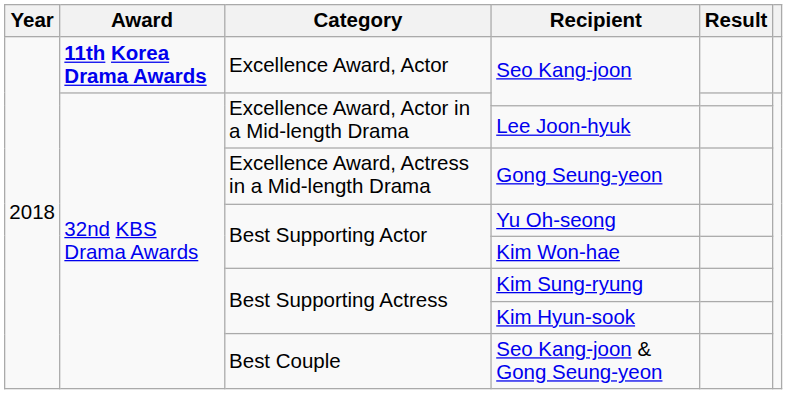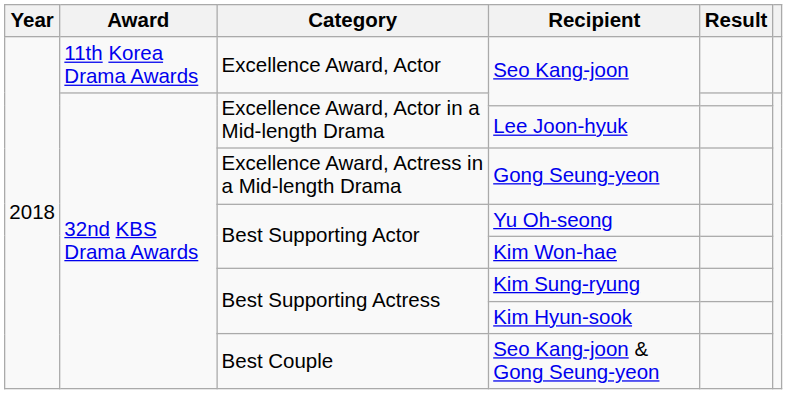(136, 64) bold -> (131, 64) normal
